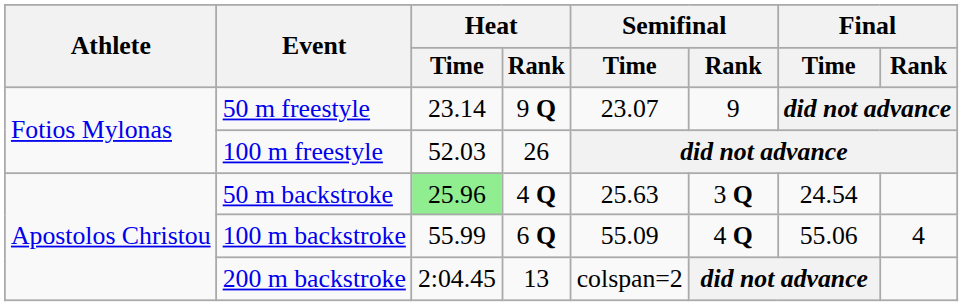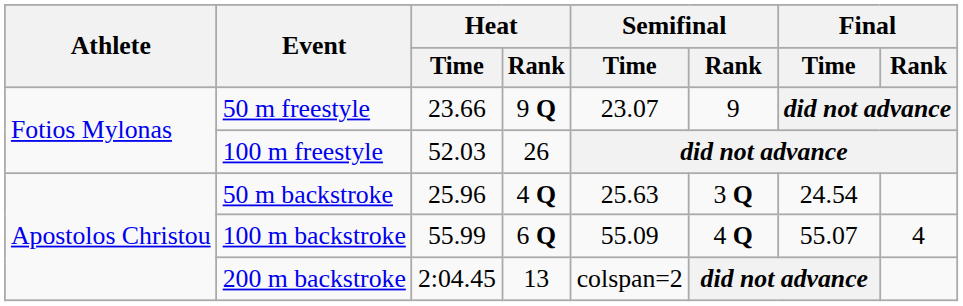(457, 108) 23.14 -> (457, 108) 23.66
(457, 193) lightgreen background -> (457, 193) no background
(829, 236) 55.06 -> (829, 236) 55.07
